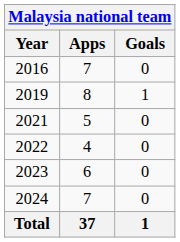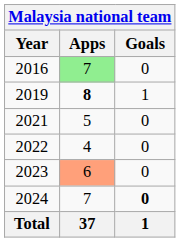(87, 69) no background -> (87, 69) lightgreen background
(87, 95) normal -> (87, 95) bold
(87, 172) no background -> (87, 172) lightsalmon background
(145, 198) normal -> (145, 198) bold
